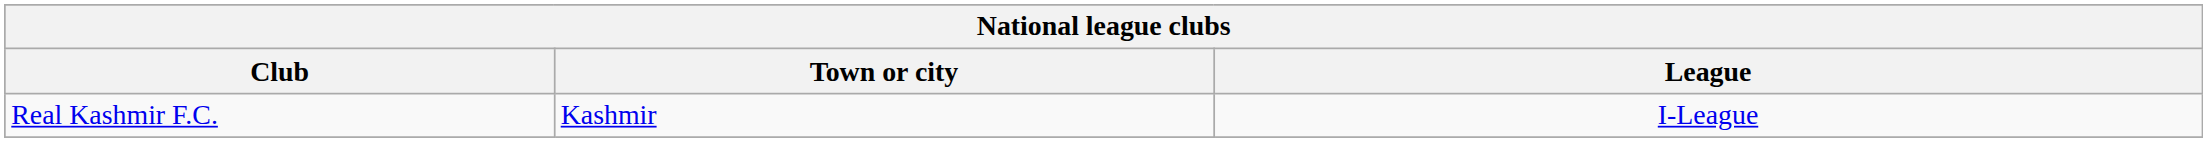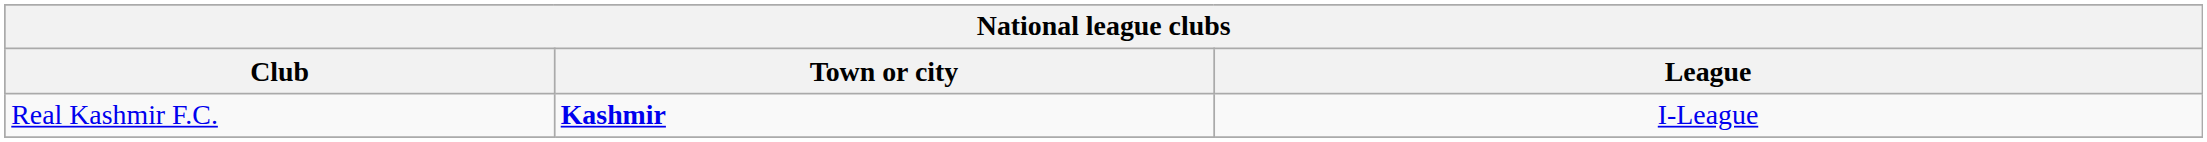(609, 114) normal -> (613, 114) bold
